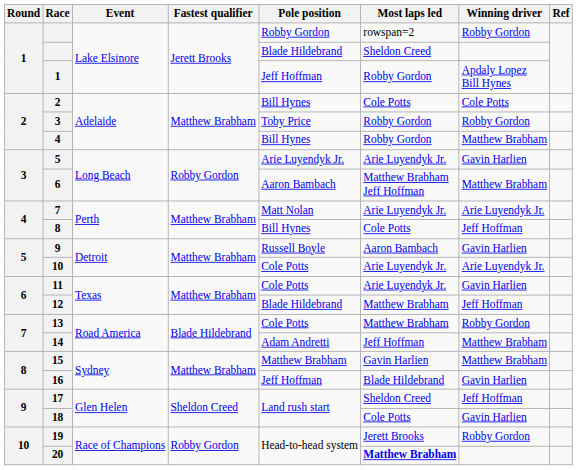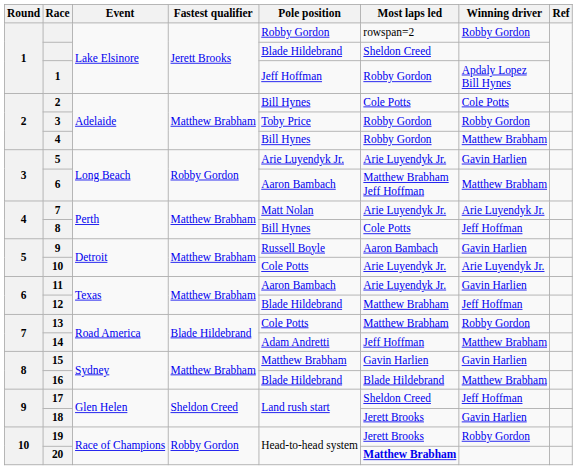(285, 285) Cole Potts -> (298, 285) Aaron Bambach
(504, 360) Matthew Brabham -> (494, 360) Gavin Harlien
(292, 379) Jeff Hoffman -> (302, 379) Blade Hildebrand
(494, 379) Gavin Harlien -> (504, 379) Matthew Brabham
(387, 417) Cole Potts -> (394, 417) Jerett Brooks
